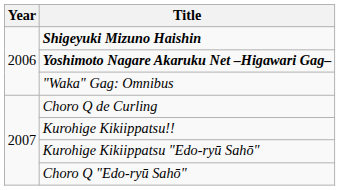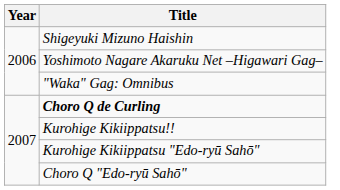(122, 38) bold -> (118, 38) normal
(187, 60) bold -> (183, 60) normal
(100, 106) normal -> (102, 106) bold
